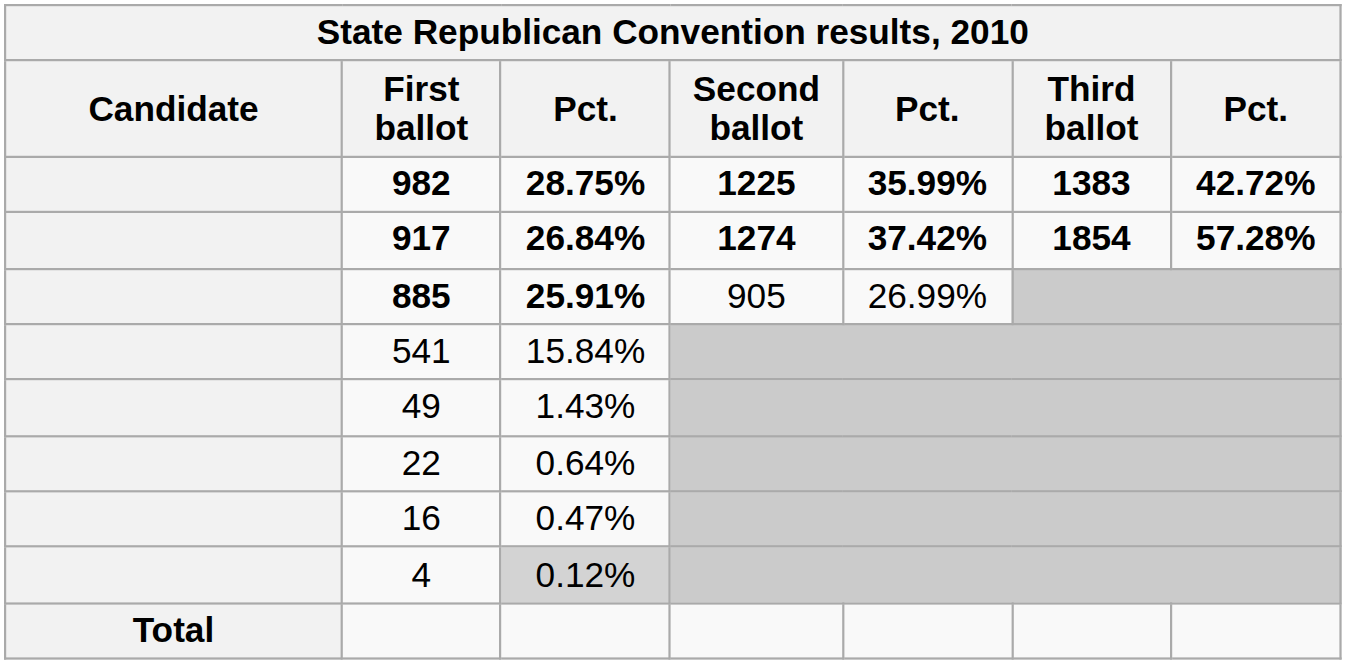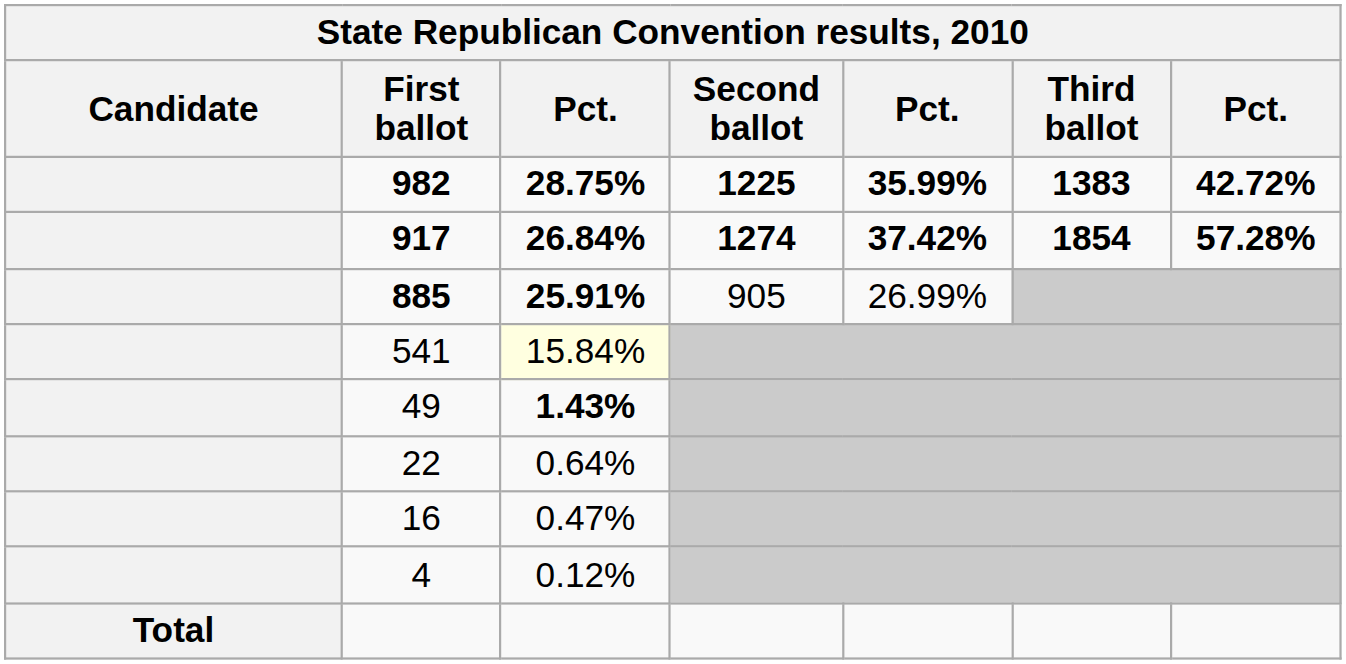(586, 351) no background -> (586, 351) lightyellow background
(586, 406) normal -> (586, 406) bold
(586, 574) lightgrey background -> (586, 574) no background
